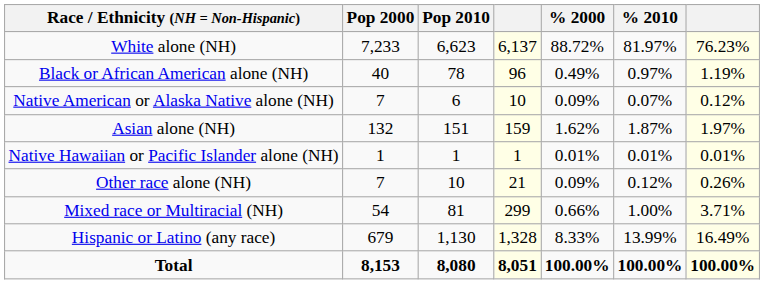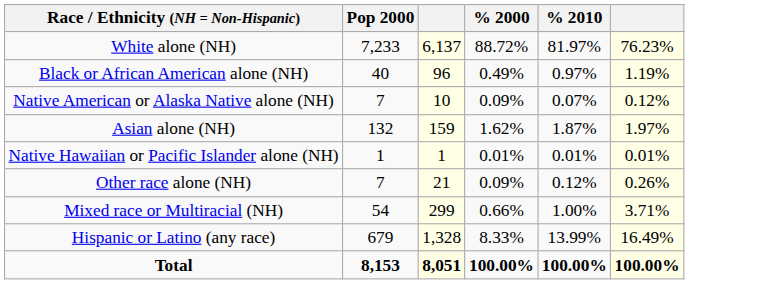- column: (456, 18)
